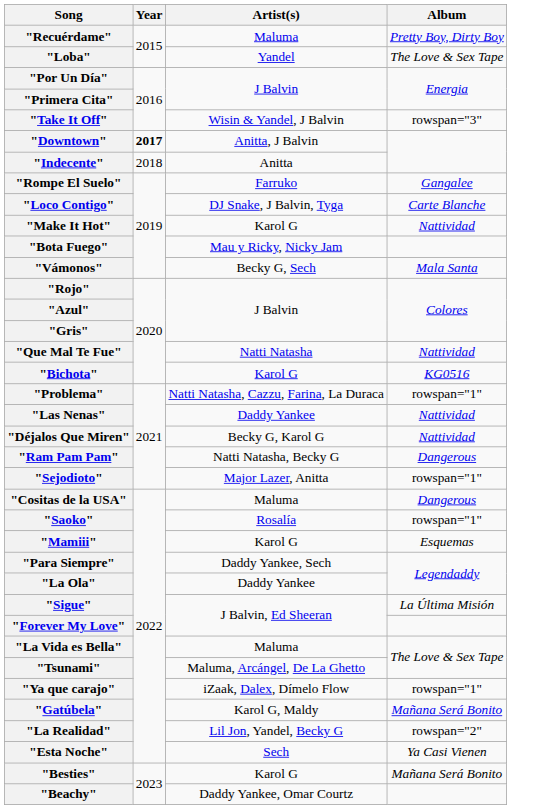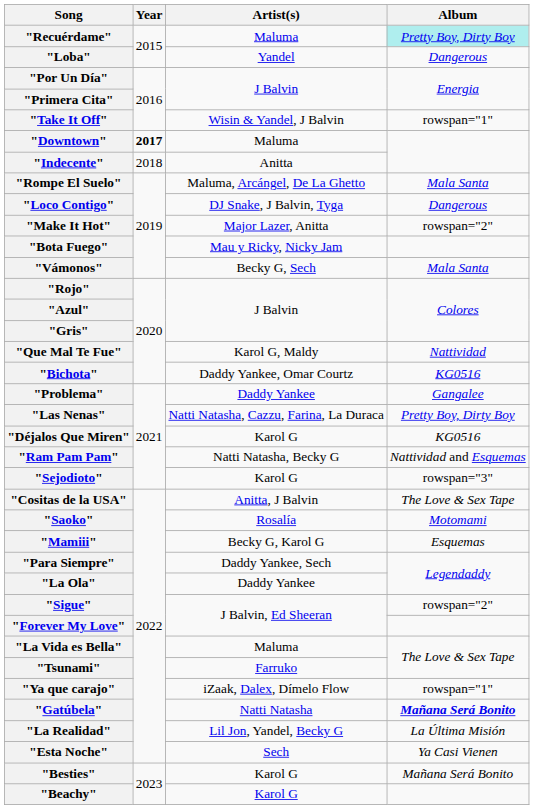(447, 36) no background -> (458, 36) paleturquoise background
(447, 57) The Love & Sex Tape -> (458, 57) Dangerous
(447, 120) rowspan="3" -> (458, 120) rowspan="1"
(276, 141) Anitta, J Balvin -> (276, 141) Maluma
(276, 183) Farruko -> (276, 183) Maluma, Arcángel, De La Ghetto
(447, 183) Gangalee -> (458, 183) Mala Santa
(447, 204) Carte Blanche -> (458, 204) Dangerous
(276, 225) Karol G -> (276, 225) Major Lazer, Anitta
(447, 225) Nattividad -> (458, 225) rowspan="2"
(276, 352) Natti Natasha -> (276, 352) Karol G, Maldy
(276, 373) Karol G -> (276, 373) Daddy Yankee, Omar Courtz
(276, 394) Natti Natasha, Cazzu, Farina, La Duraca -> (276, 394) Daddy Yankee
(447, 394) rowspan="1" -> (458, 394) Gangalee
(276, 415) Daddy Yankee -> (276, 415) Natti Natasha, Cazzu, Farina, La Duraca
(447, 415) Nattividad -> (458, 415) Pretty Boy, Dirty Boy
(276, 436) Becky G, Karol G -> (276, 436) Karol G
(447, 436) Nattividad -> (458, 436) KG0516
(447, 457) Dangerous -> (458, 457) Nattividad and Esquemas
(276, 478) Major Lazer, Anitta -> (276, 478) Karol G
(447, 478) rowspan="1" -> (458, 478) rowspan="3"
(276, 499) Maluma -> (276, 499) Anitta, J Balvin
(447, 499) Dangerous -> (458, 499) The Love & Sex Tape
(447, 520) rowspan="1" -> (458, 520) Motomami
(276, 541) Karol G -> (276, 541) Becky G, Karol G
(447, 604) La Última Misión -> (458, 604) rowspan="2"
(276, 667) Maluma, Arcángel, De La Ghetto -> (276, 667) Farruko
(276, 710) Karol G, Maldy -> (276, 710) Natti Natasha
(447, 710) normal -> (458, 710) bold
(447, 731) rowspan="2" -> (458, 731) La Última Misión
(276, 794) Daddy Yankee, Omar Courtz -> (276, 794) Karol G
